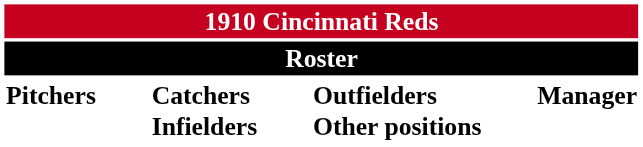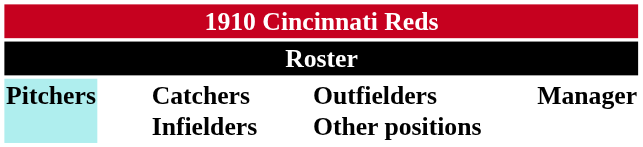(51, 95) no background -> (51, 95) paleturquoise background
